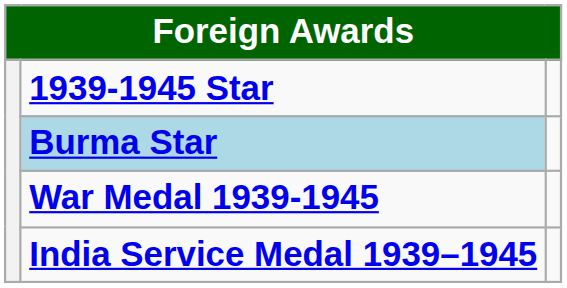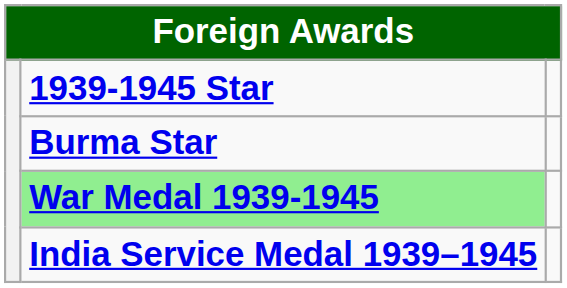(123, 142) lightblue background -> (123, 142) no background
(204, 198) no background -> (204, 198) lightgreen background
